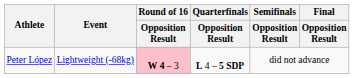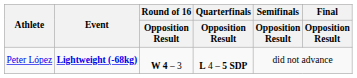(95, 60) normal -> (97, 60) bold
(163, 66) pink background -> (166, 66) no background
